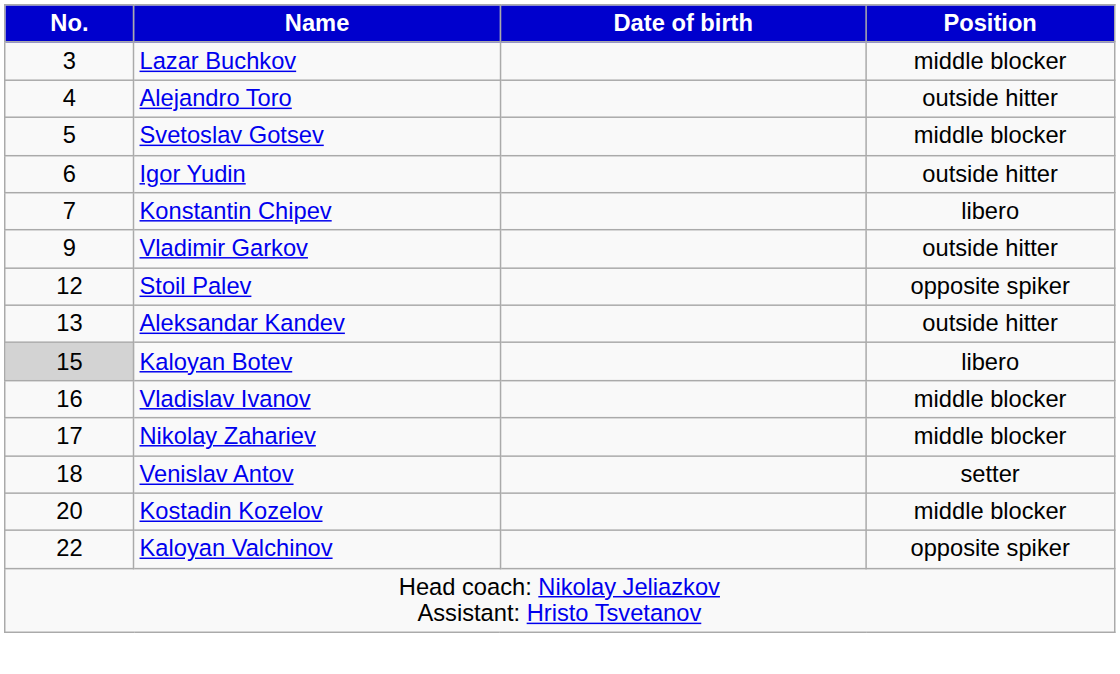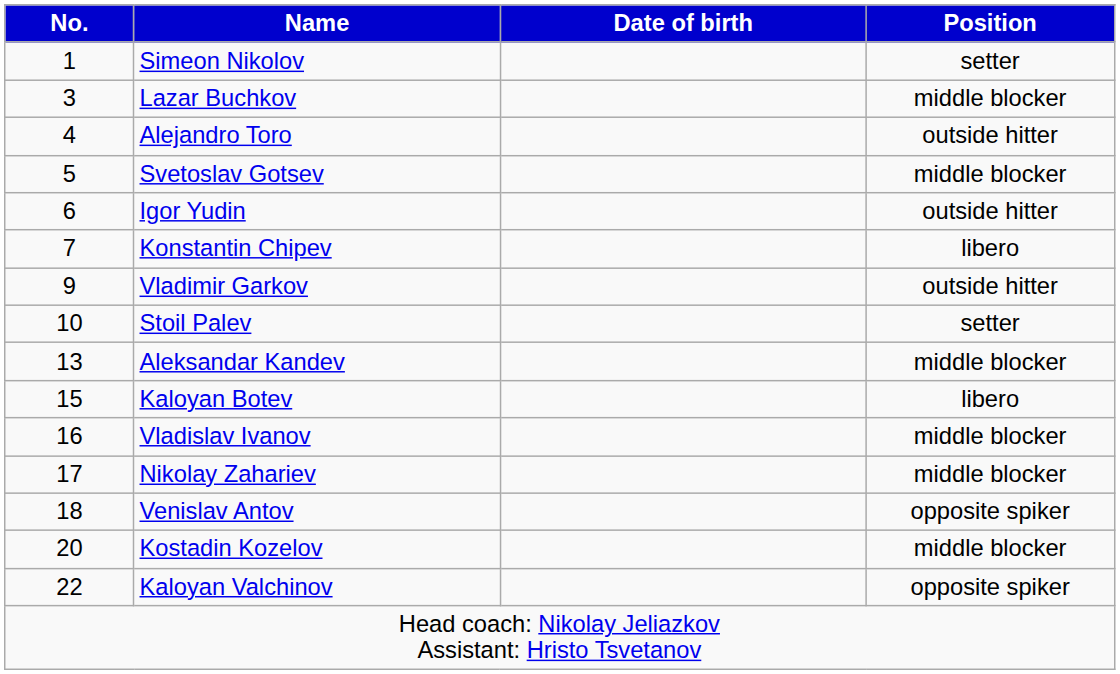+ row: (222, 60)
(69, 286) 12 -> (69, 323) 10
(990, 286) opposite spiker -> (990, 323) setter
(990, 323) outside hitter -> (990, 361) middle blocker
(69, 361) lightgrey background -> (69, 398) no background
(990, 473) setter -> (990, 511) opposite spiker
